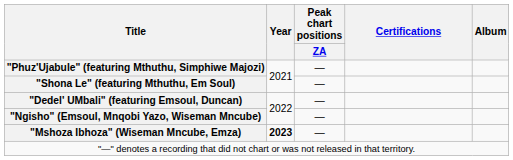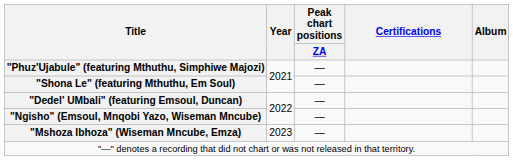(281, 133) bold -> (281, 133) normal
